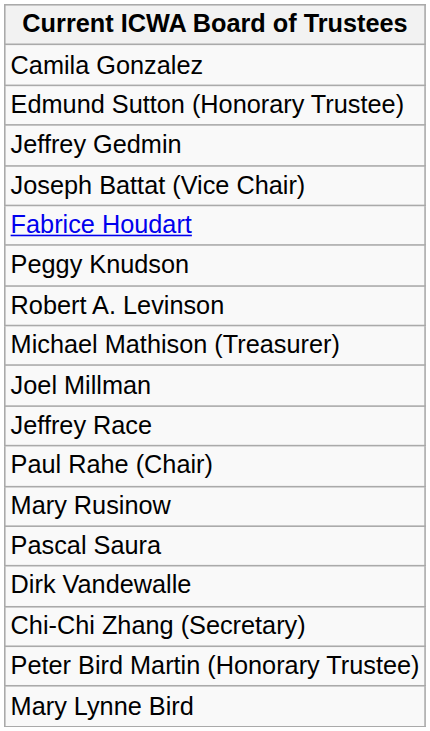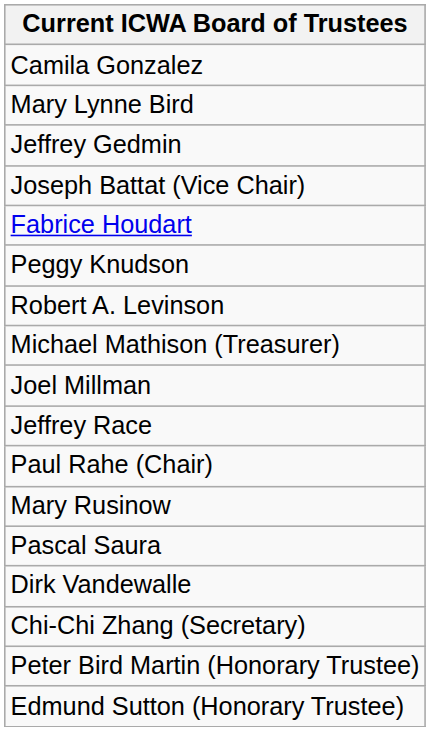(207, 104) Edmund Sutton (Honorary Trustee) -> (102, 104) Mary Lynne Bird
(102, 706) Mary Lynne Bird -> (207, 706) Edmund Sutton (Honorary Trustee)
